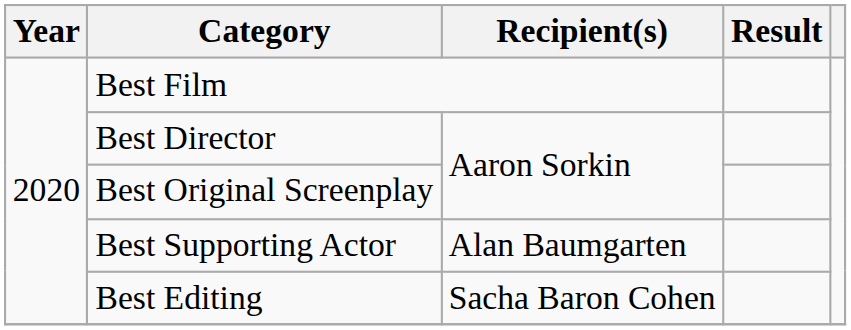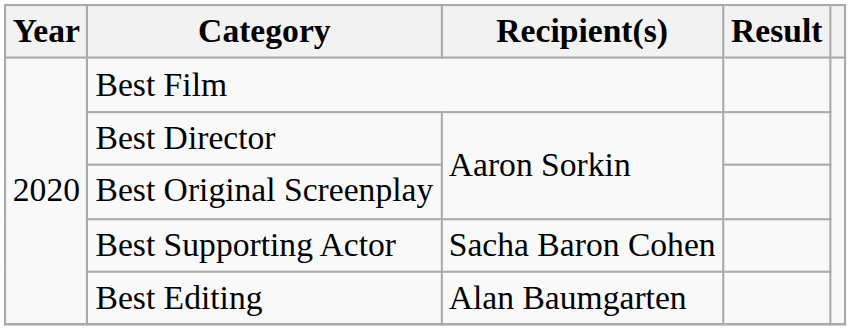(568, 244) Alan Baumgarten -> (582, 244) Sacha Baron Cohen
(582, 297) Sacha Baron Cohen -> (568, 297) Alan Baumgarten
